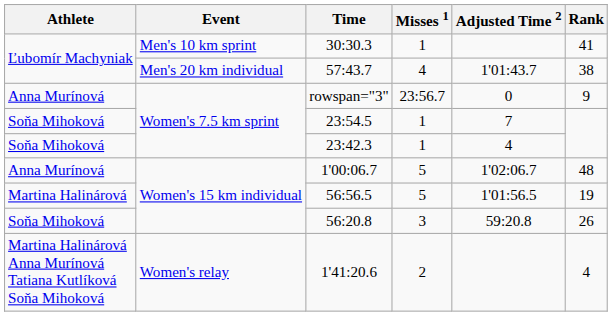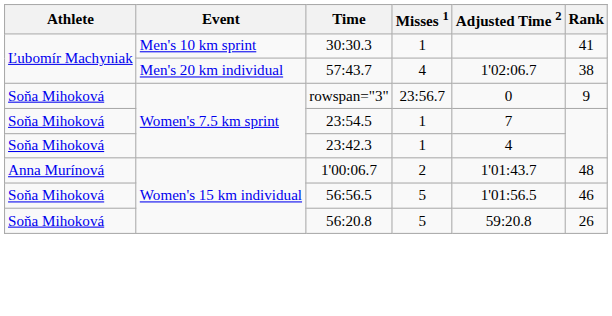(509, 71) 1'01:43.7 -> (509, 71) 1'02:06.7
(56, 96) Anna Murínová -> (56, 96) Soňa Mihoková
(422, 170) 5 -> (422, 170) 2
(509, 170) 1'02:06.7 -> (509, 170) 1'01:43.7
(67, 195) Martina Halinárová -> (56, 195) Soňa Mihoková
(586, 195) 19 -> (586, 195) 46
(422, 220) 3 -> (422, 220) 5
- row: (349, 272)
